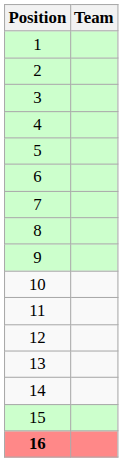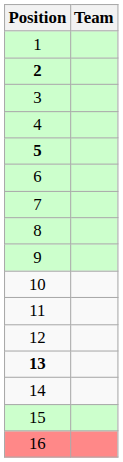(37, 71) normal -> (37, 71) bold
(37, 151) normal -> (37, 151) bold
(37, 364) normal -> (37, 364) bold
(37, 444) bold -> (37, 444) normal
